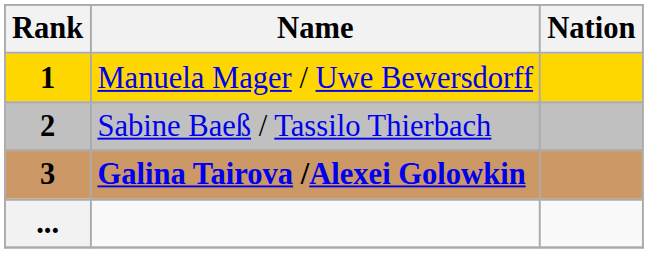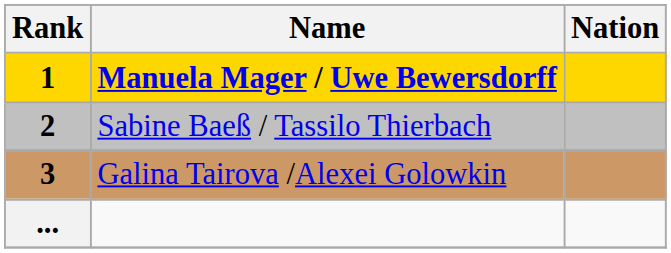(315, 77) normal -> (327, 77) bold
(312, 174) bold -> (302, 174) normal
